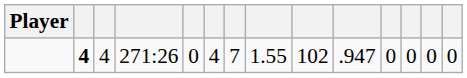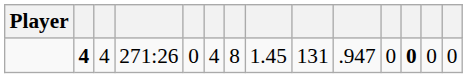(235, 55) 7 -> (235, 55) 8
(268, 55) 1.55 -> (268, 55) 1.45
(313, 55) 102 -> (313, 55) 131
(411, 55) normal -> (411, 55) bold
